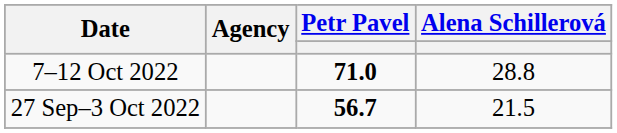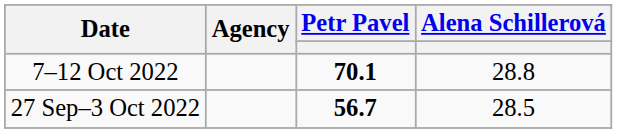(355, 71) 71.0 -> (355, 71) 70.1
(513, 108) 21.5 -> (513, 108) 28.5
